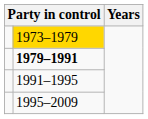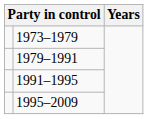(47, 37) gold background -> (47, 37) no background
(47, 59) bold -> (47, 59) normal
